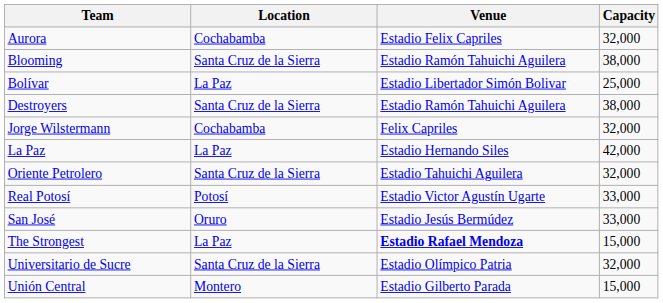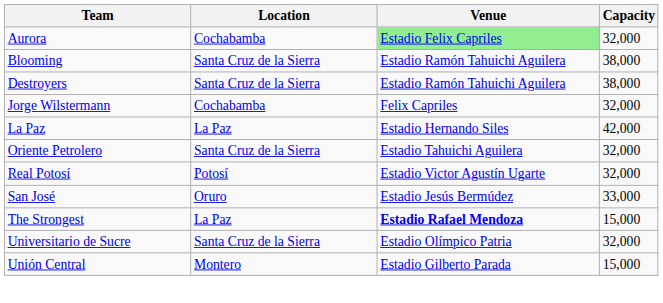(441, 38) no background -> (441, 38) lightgreen background
- row: (28, 83)
(621, 196) 33,000 -> (621, 173) 32,000
